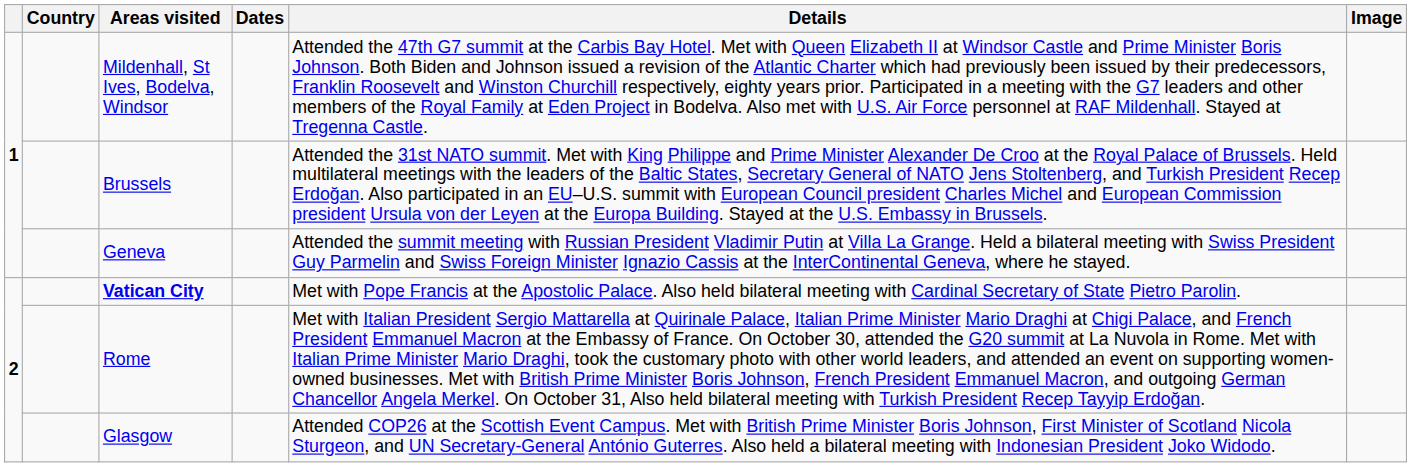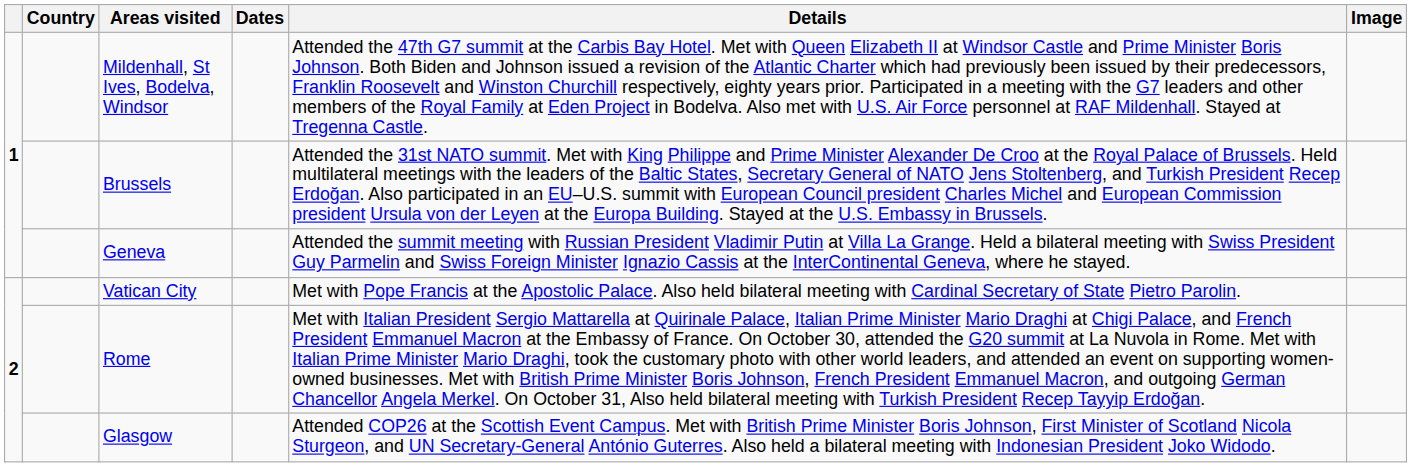(153, 291) bold -> (150, 291) normal
